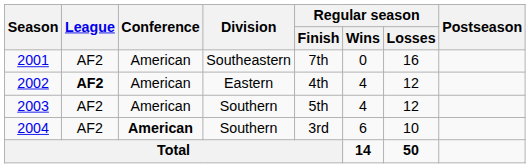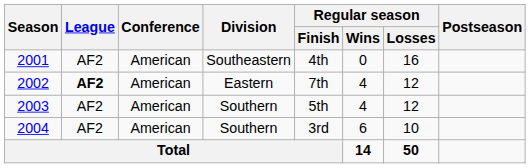(319, 60) 7th -> (319, 60) 4th
(319, 83) 4th -> (319, 83) 7th
(161, 128) bold -> (161, 128) normal
